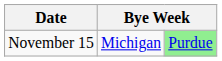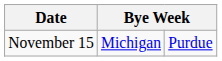(190, 43) lightgreen background -> (190, 43) no background
